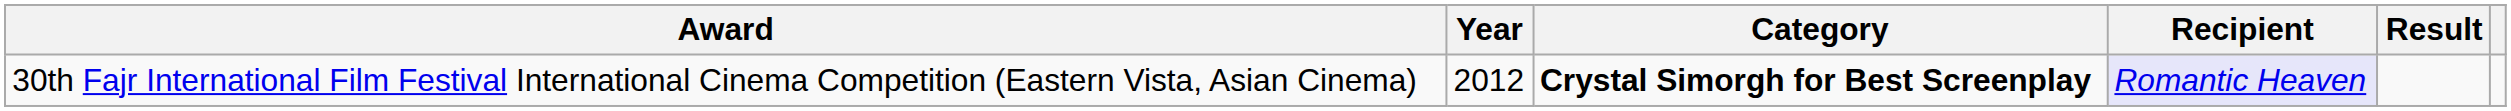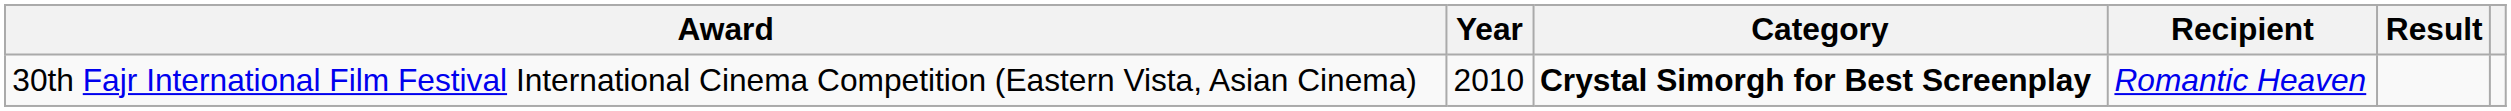(1489, 79) 2012 -> (1489, 79) 2010
(2240, 79) lavender background -> (2240, 79) no background
